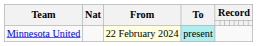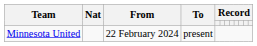(142, 33) lightyellow background -> (142, 33) no background
(198, 33) paleturquoise background -> (198, 33) no background
